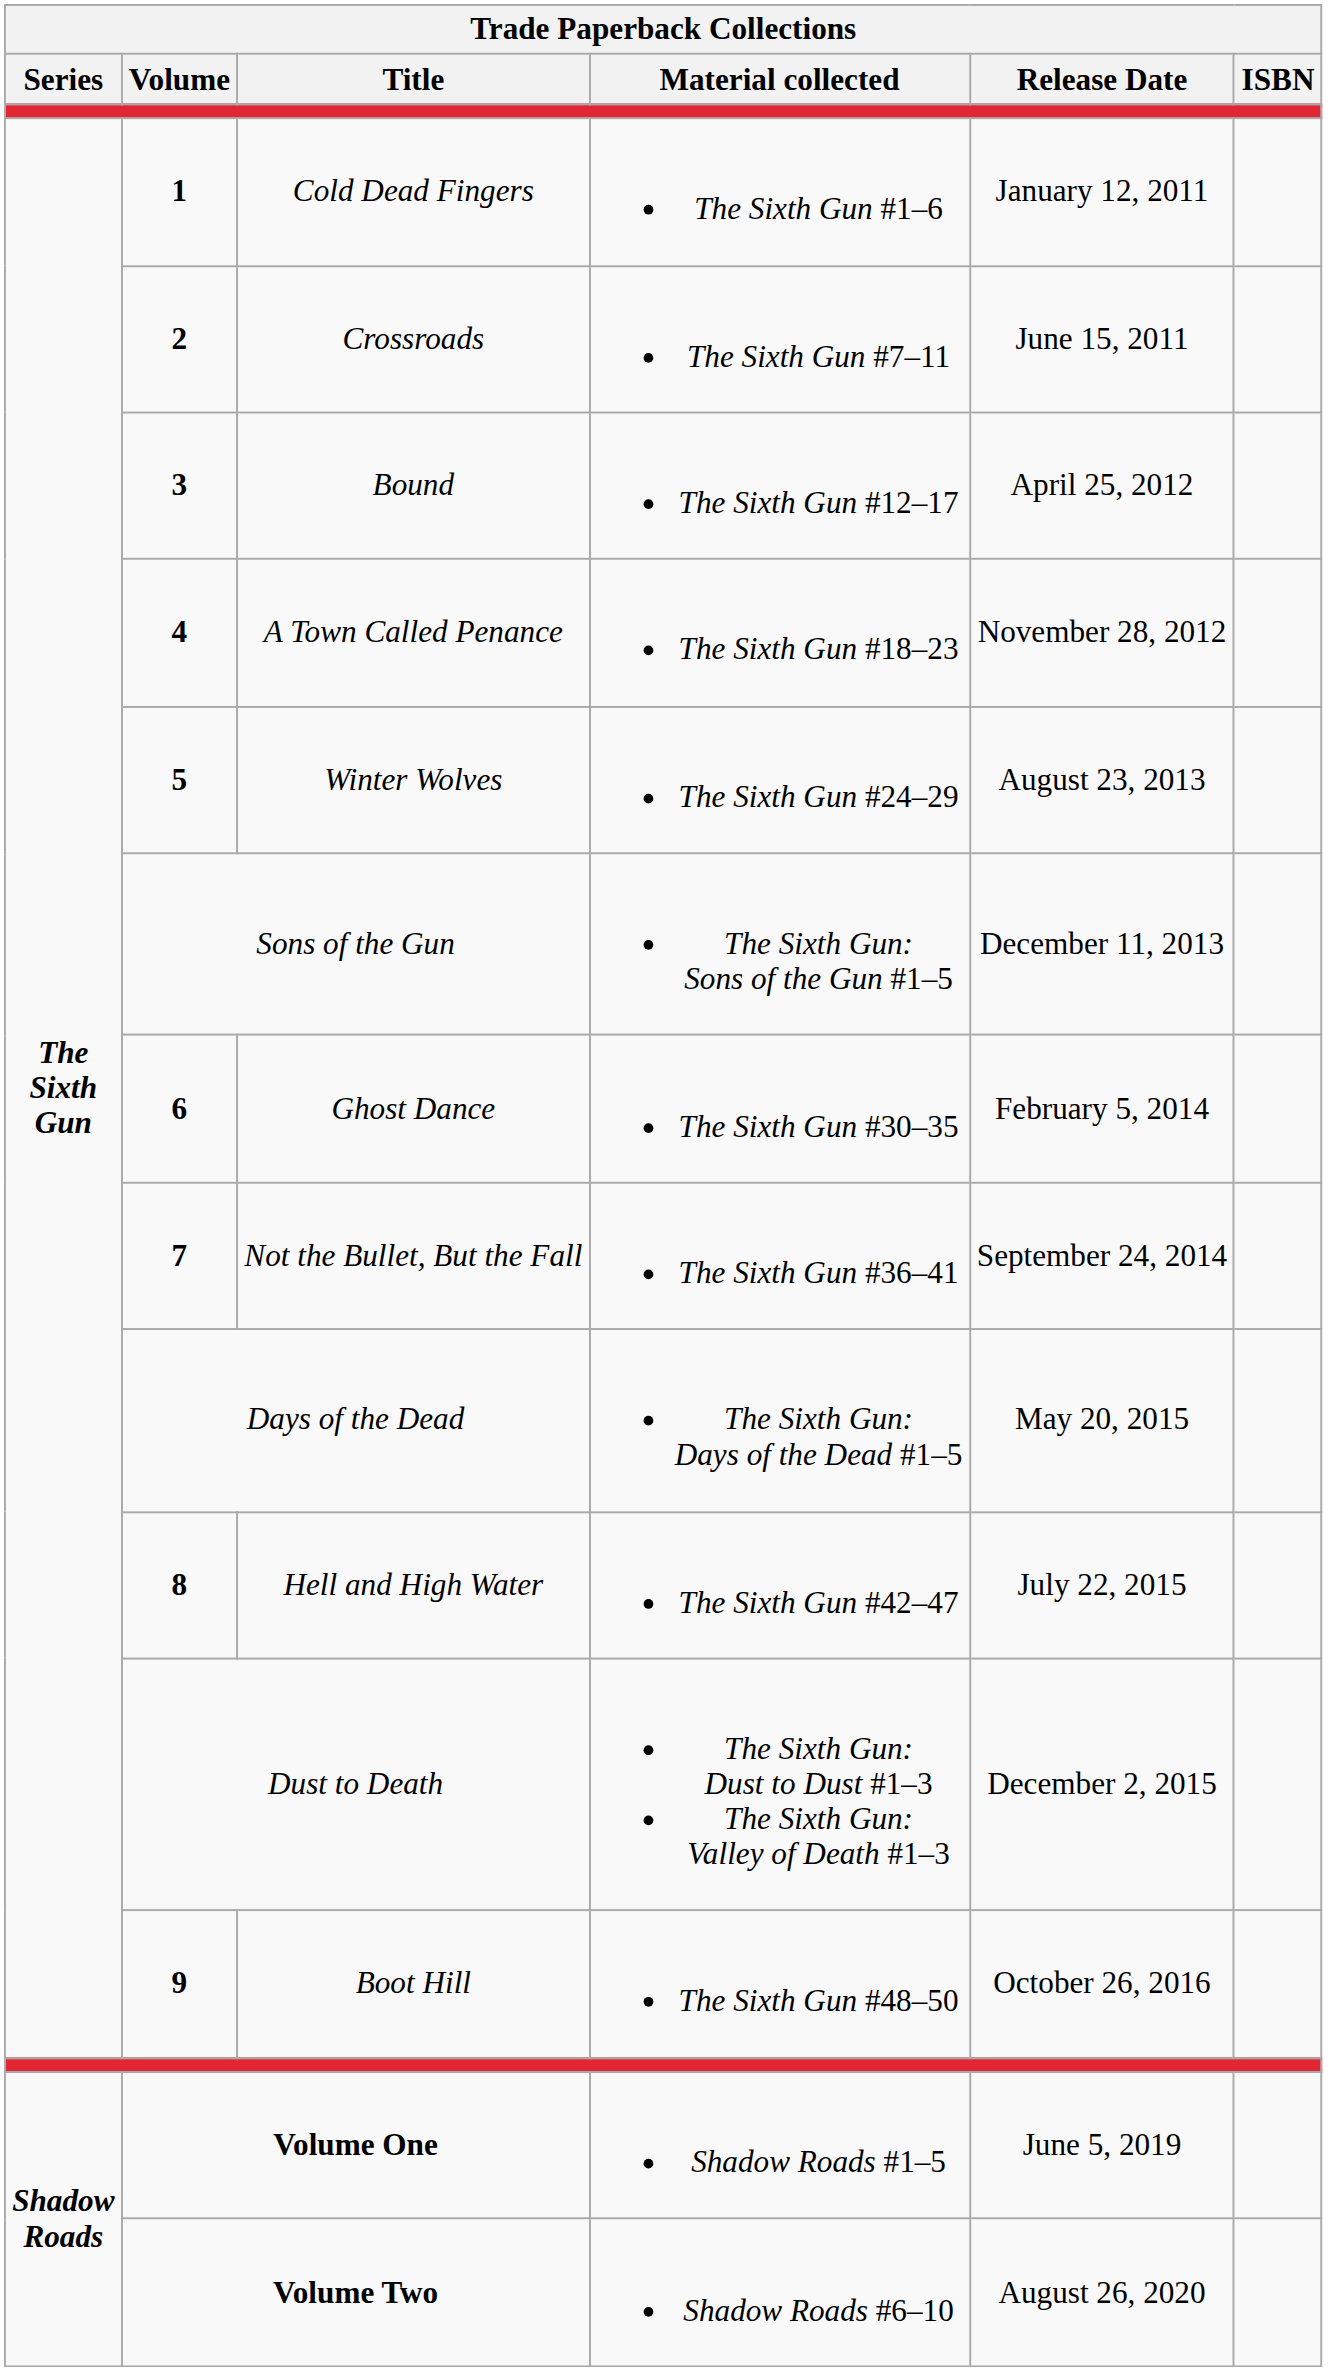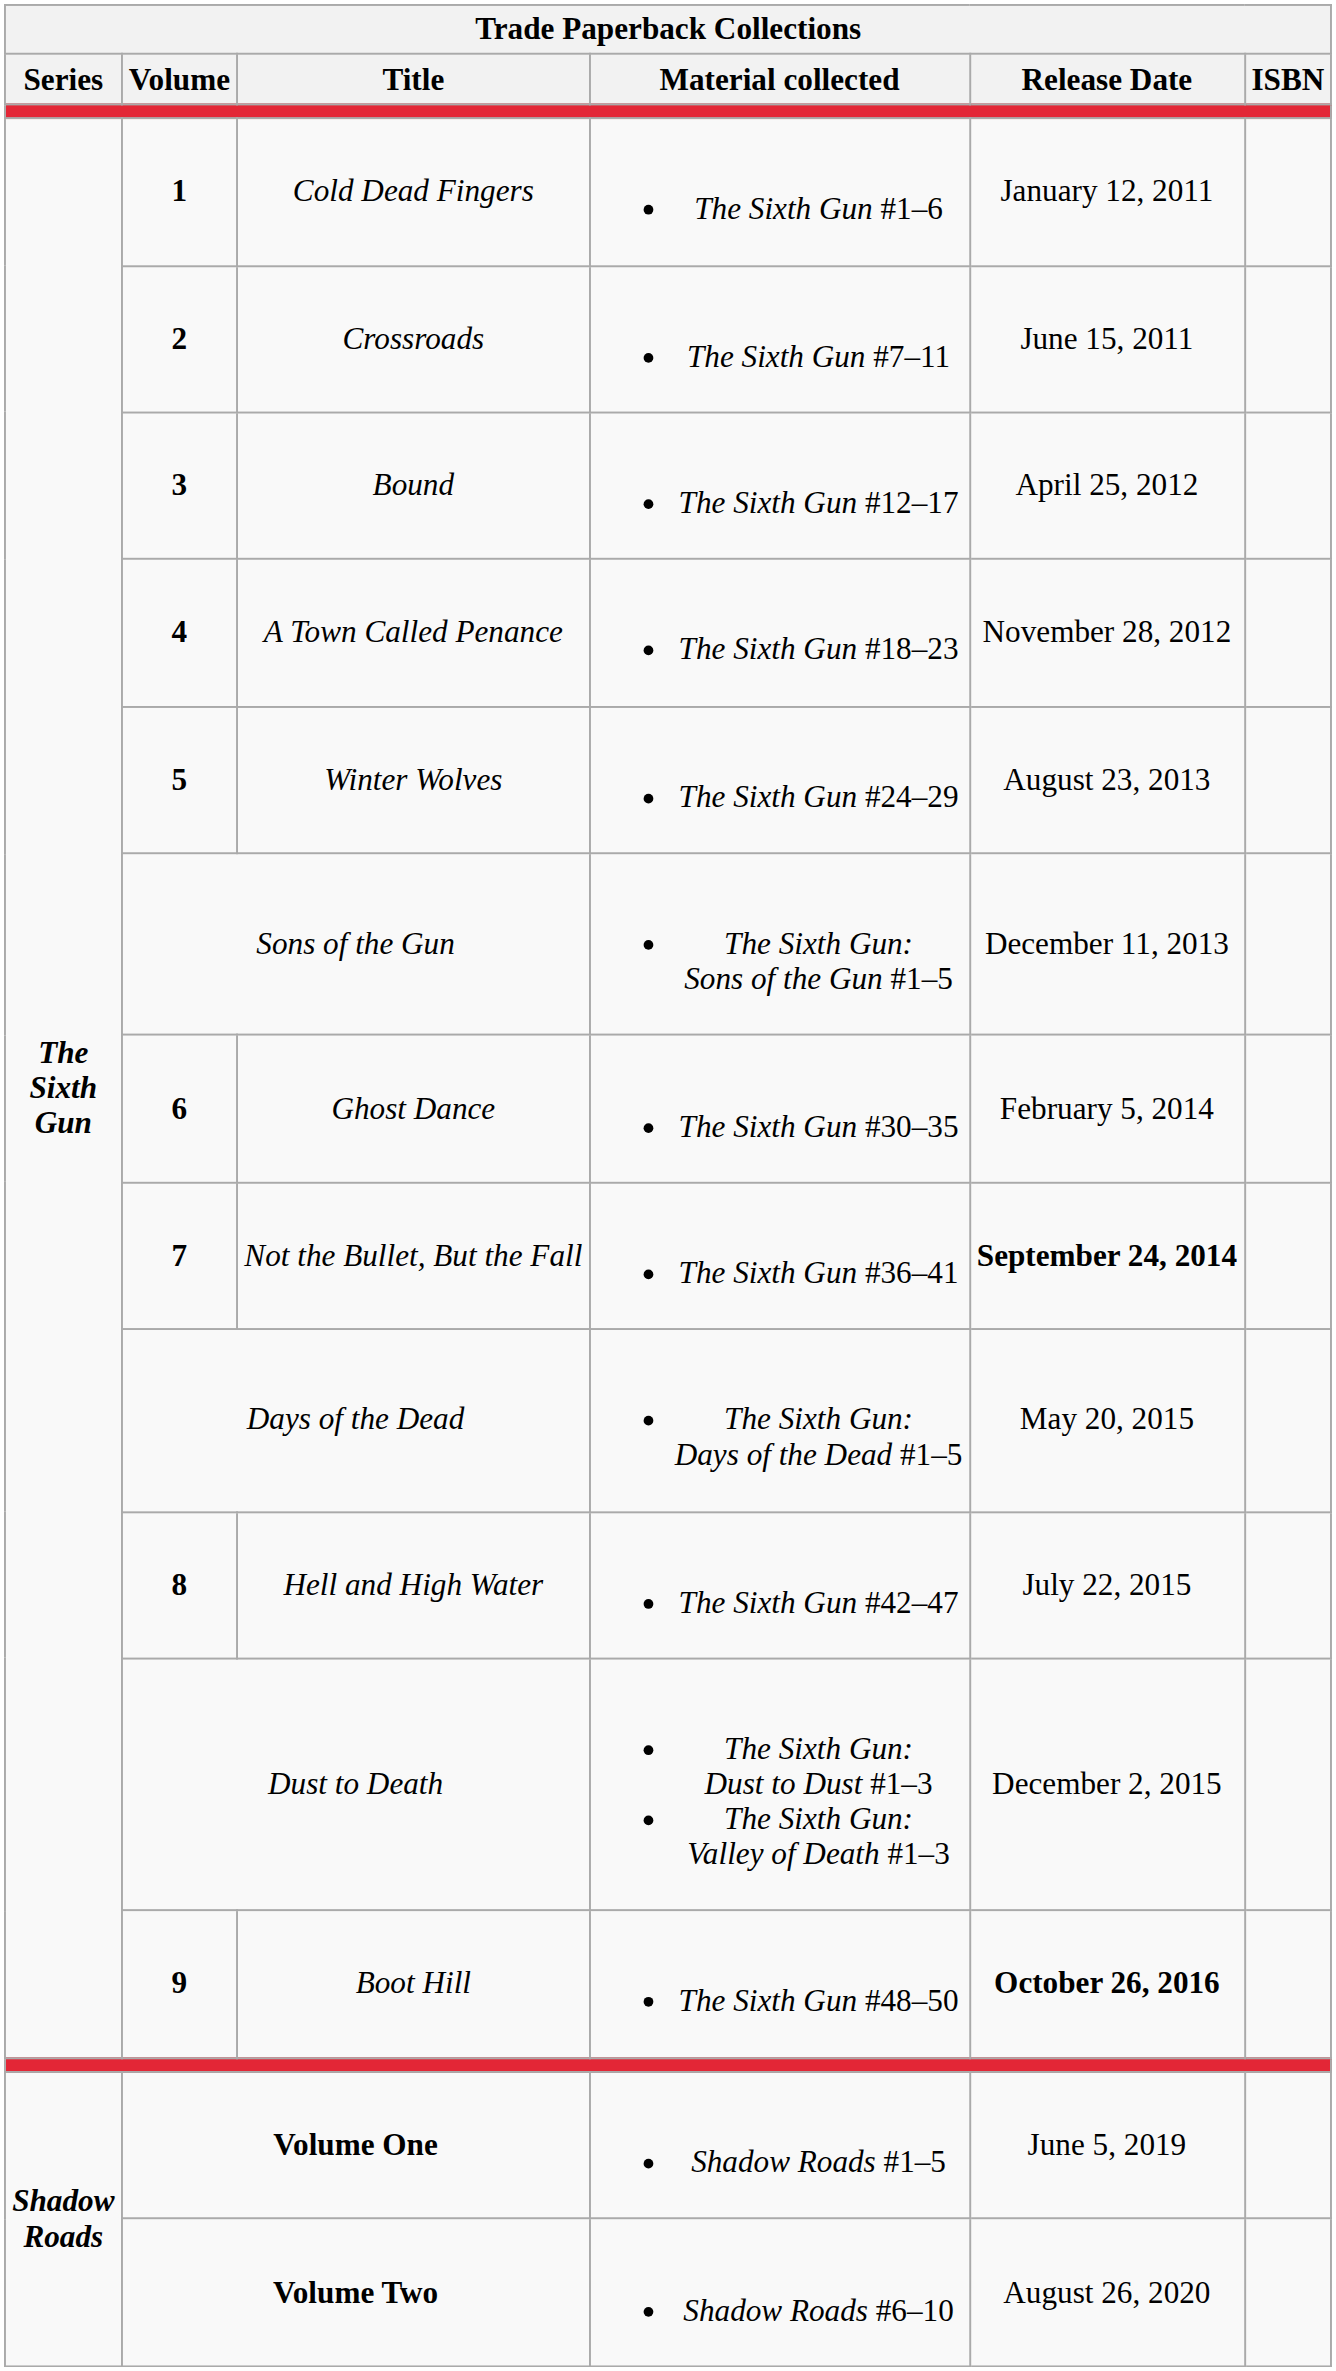(1102, 1255) normal -> (1107, 1255) bold
(1102, 1983) normal -> (1107, 1983) bold
